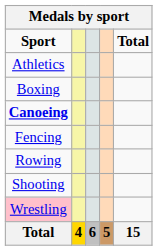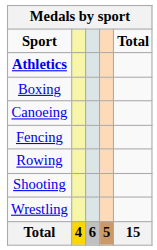(38, 65) normal -> (39, 65) bold
(38, 113) bold -> (39, 113) normal
(38, 209) pink background -> (39, 209) no background
